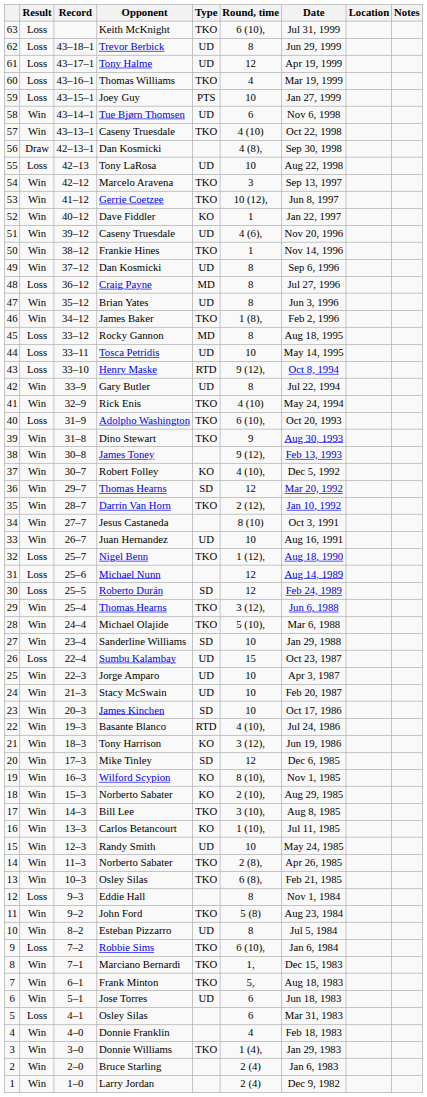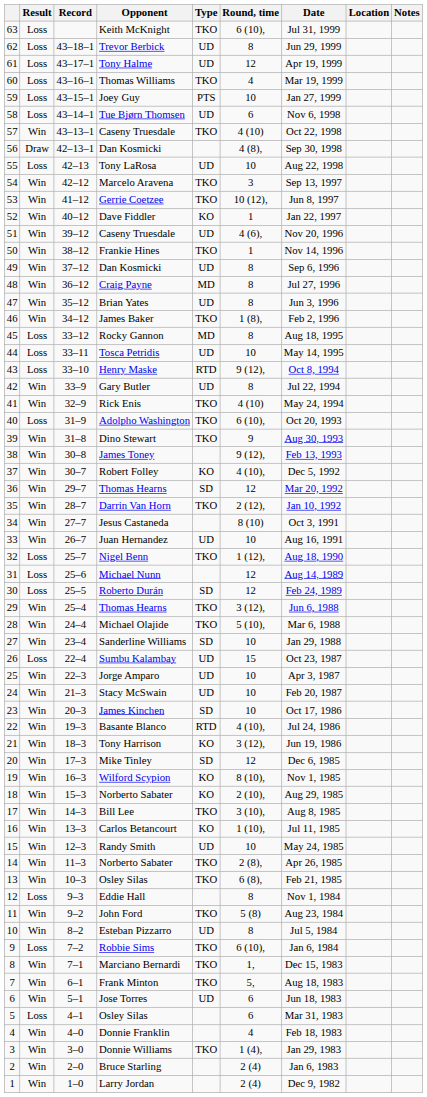(37, 115) Win -> (37, 115) Loss
(37, 285) Loss -> (37, 285) Win
